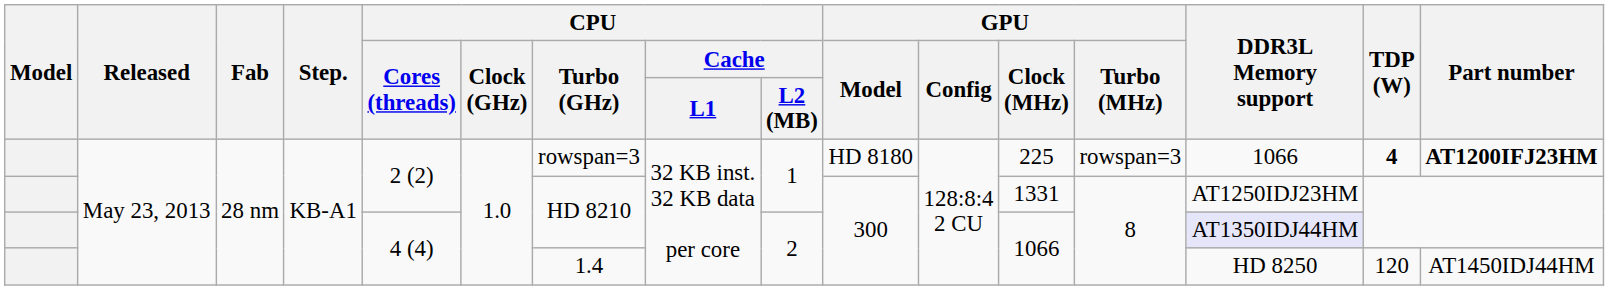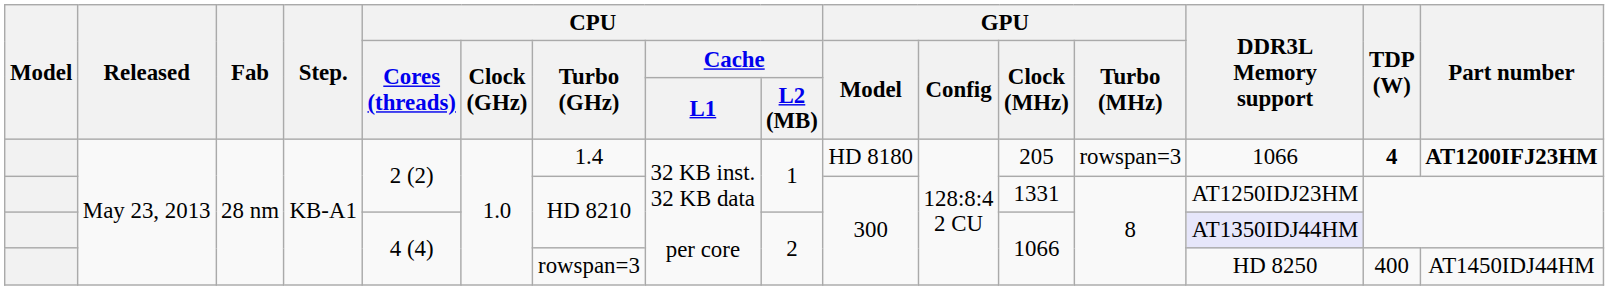(589, 157) rowspan=3 -> (589, 157) 1.4
(1036, 157) 225 -> (1036, 157) 205
(589, 266) 1.4 -> (589, 266) rowspan=3
(1392, 266) 120 -> (1392, 266) 400
